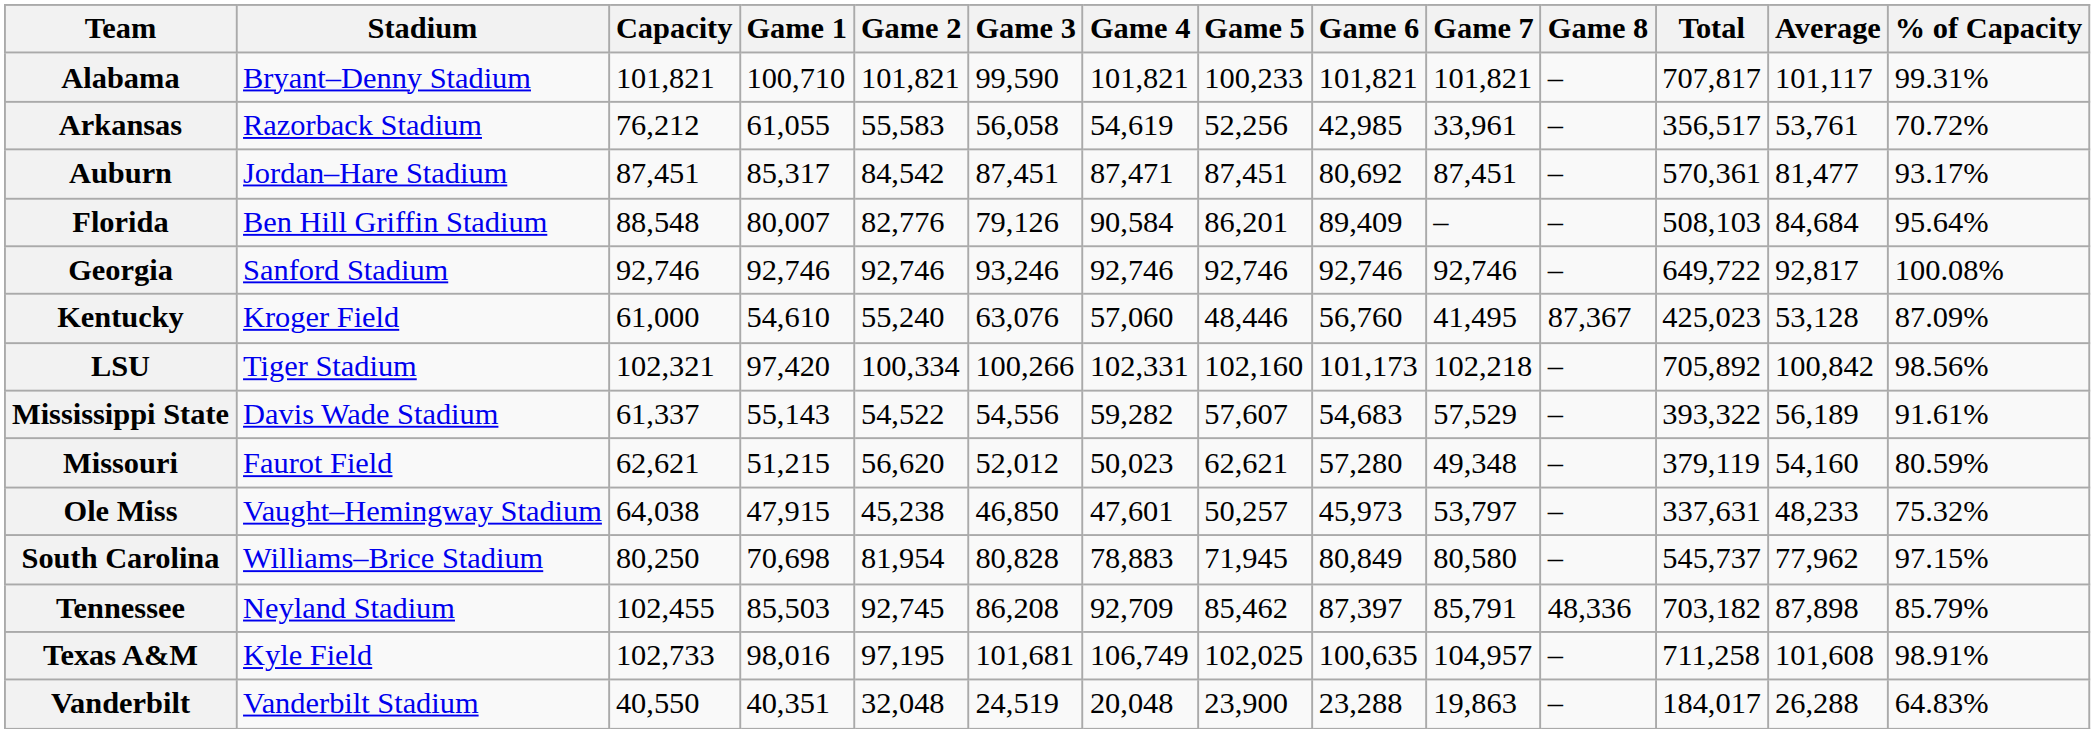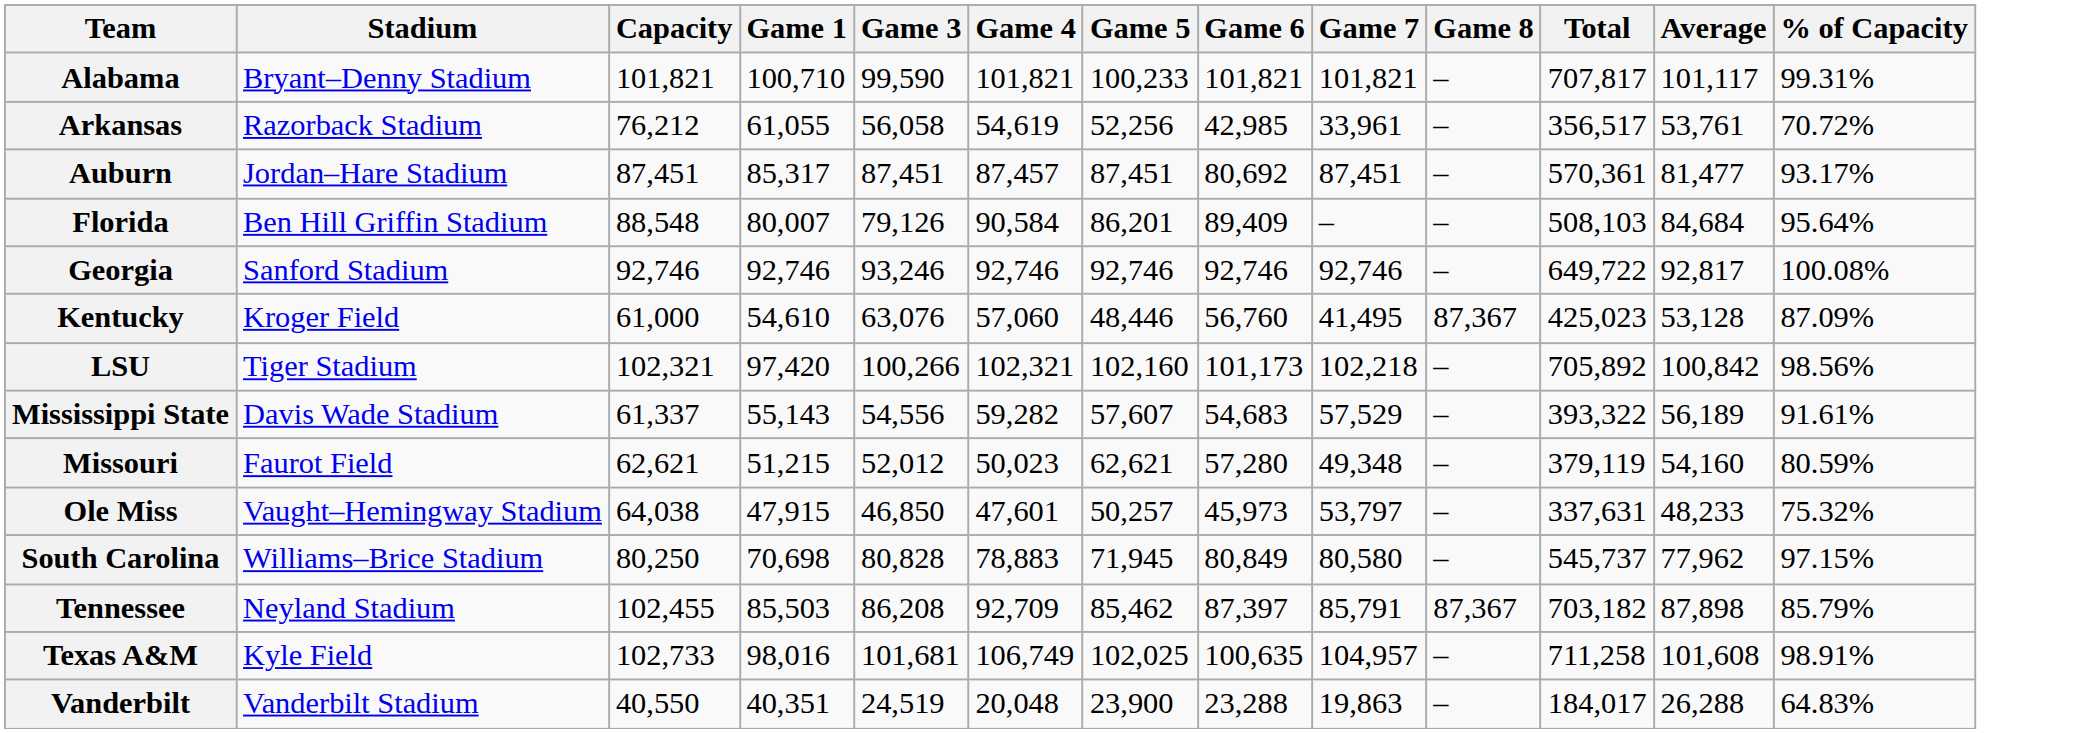- column: (911, 28)
(1132, 173) 87,471 -> (1017, 173) 87,457
(1139, 366) 102,331 -> (1025, 366) 102,321
(1590, 607) 48,336 -> (1475, 607) 87,367
